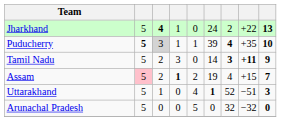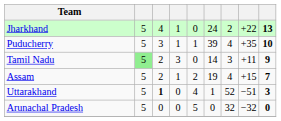(161, 28) bold -> (161, 28) normal
(144, 44) bold -> (144, 44) normal
(161, 44) lightgrey background -> (161, 44) no background
(230, 44) bold -> (230, 44) normal
(144, 60) no background -> (144, 60) lightgreen background
(230, 60) bold -> (230, 60) normal
(249, 60) bold -> (249, 60) normal
(144, 76) pink background -> (144, 76) no background
(178, 76) bold -> (178, 76) normal
(161, 92) normal -> (161, 92) bold
(213, 92) bold -> (213, 92) normal
